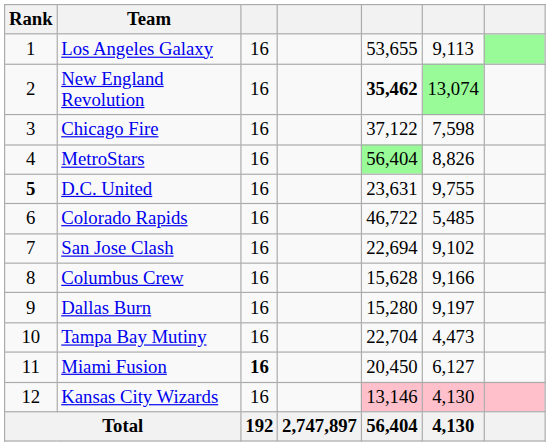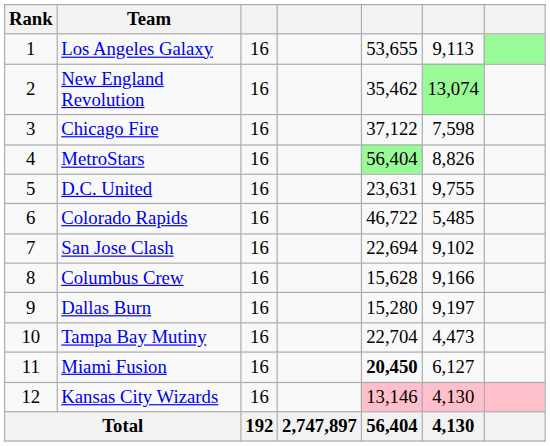(392, 89) bold -> (392, 89) normal
(31, 188) bold -> (31, 188) normal
(259, 366) bold -> (259, 366) normal
(392, 366) normal -> (392, 366) bold
